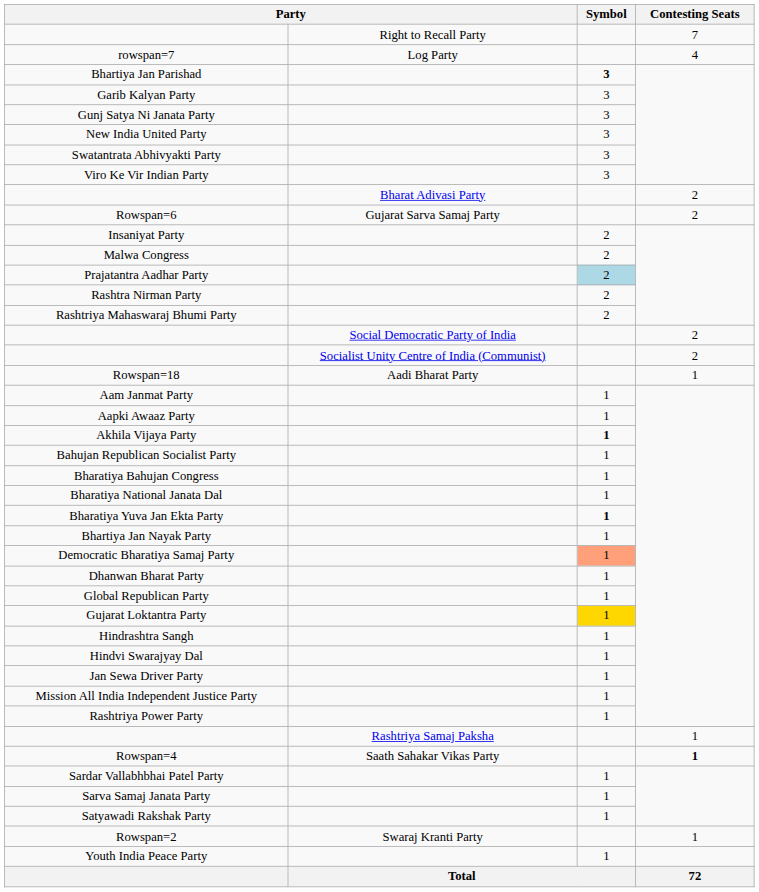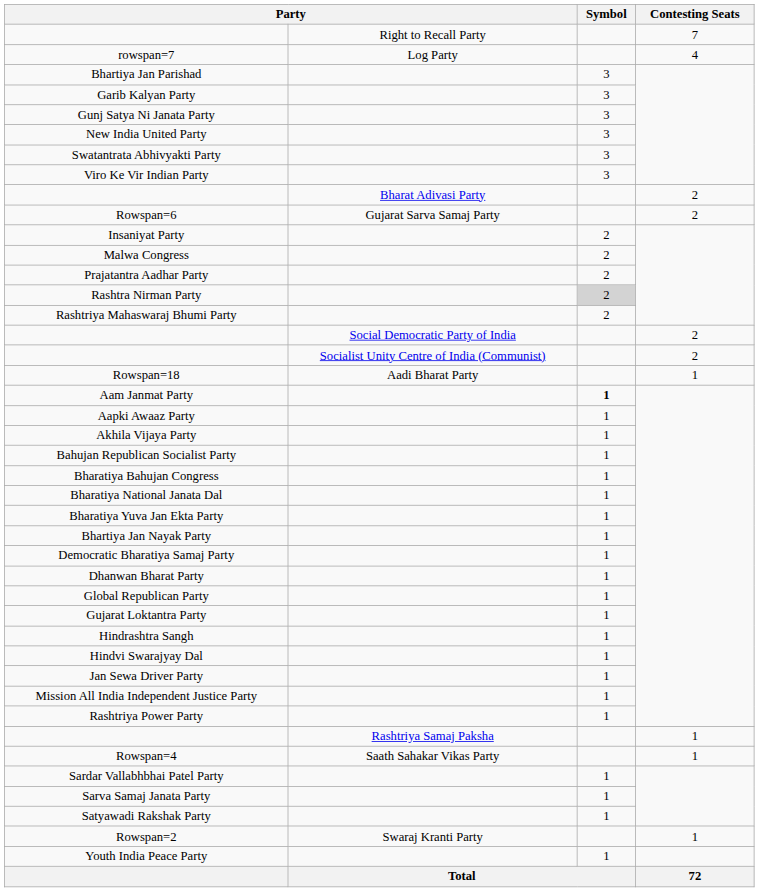(606, 74) bold -> (606, 74) normal
(606, 275) lightblue background -> (606, 275) no background
(606, 295) no background -> (606, 295) lightgrey background
(606, 395) normal -> (606, 395) bold
(606, 435) bold -> (606, 435) normal
(606, 515) bold -> (606, 515) normal
(606, 555) lightsalmon background -> (606, 555) no background
(606, 615) gold background -> (606, 615) no background
(695, 756) bold -> (695, 756) normal
